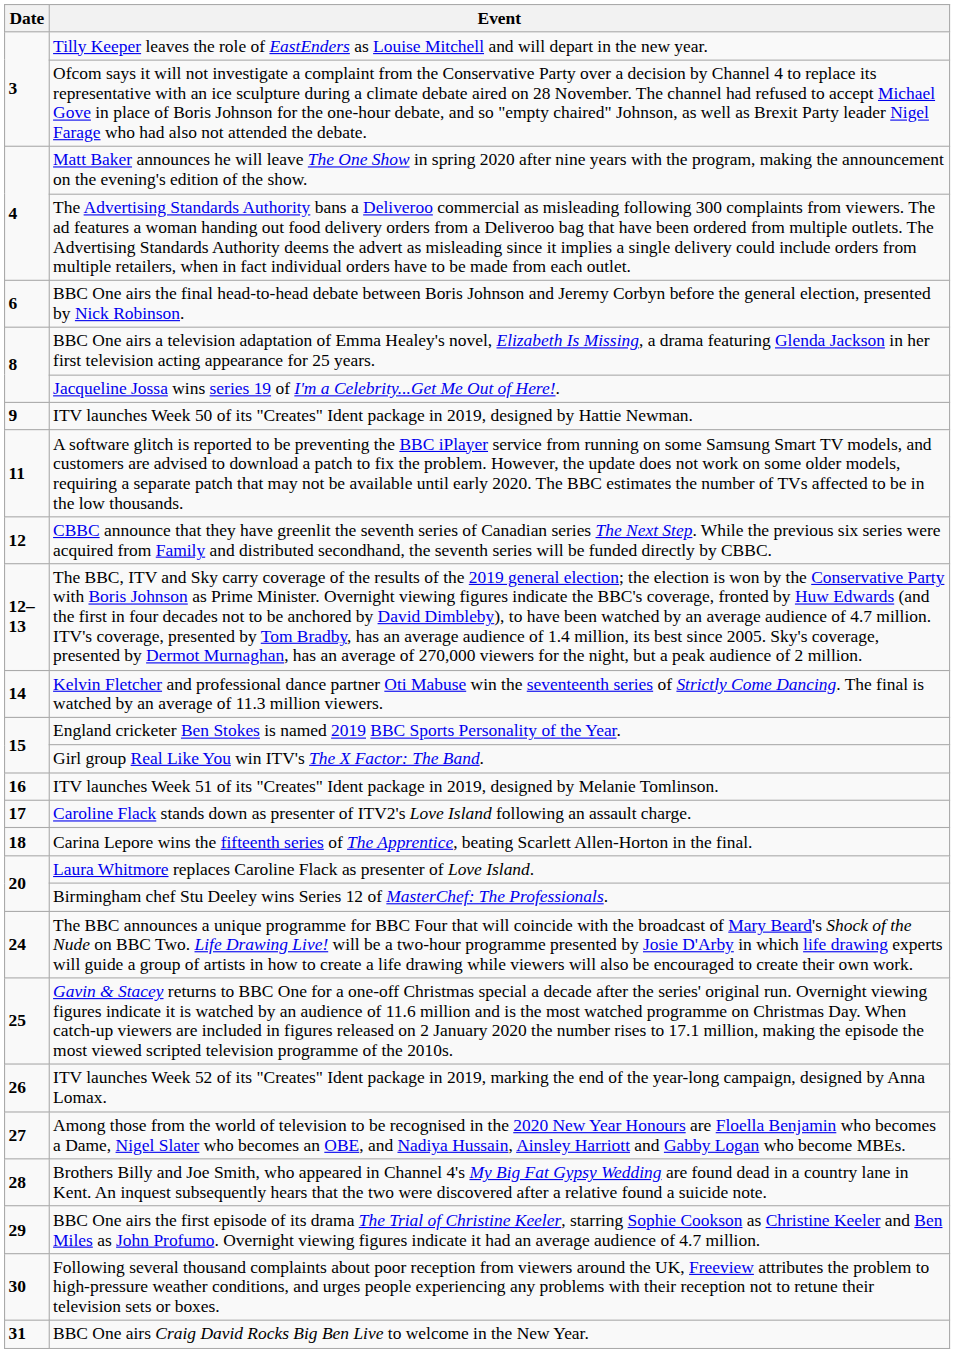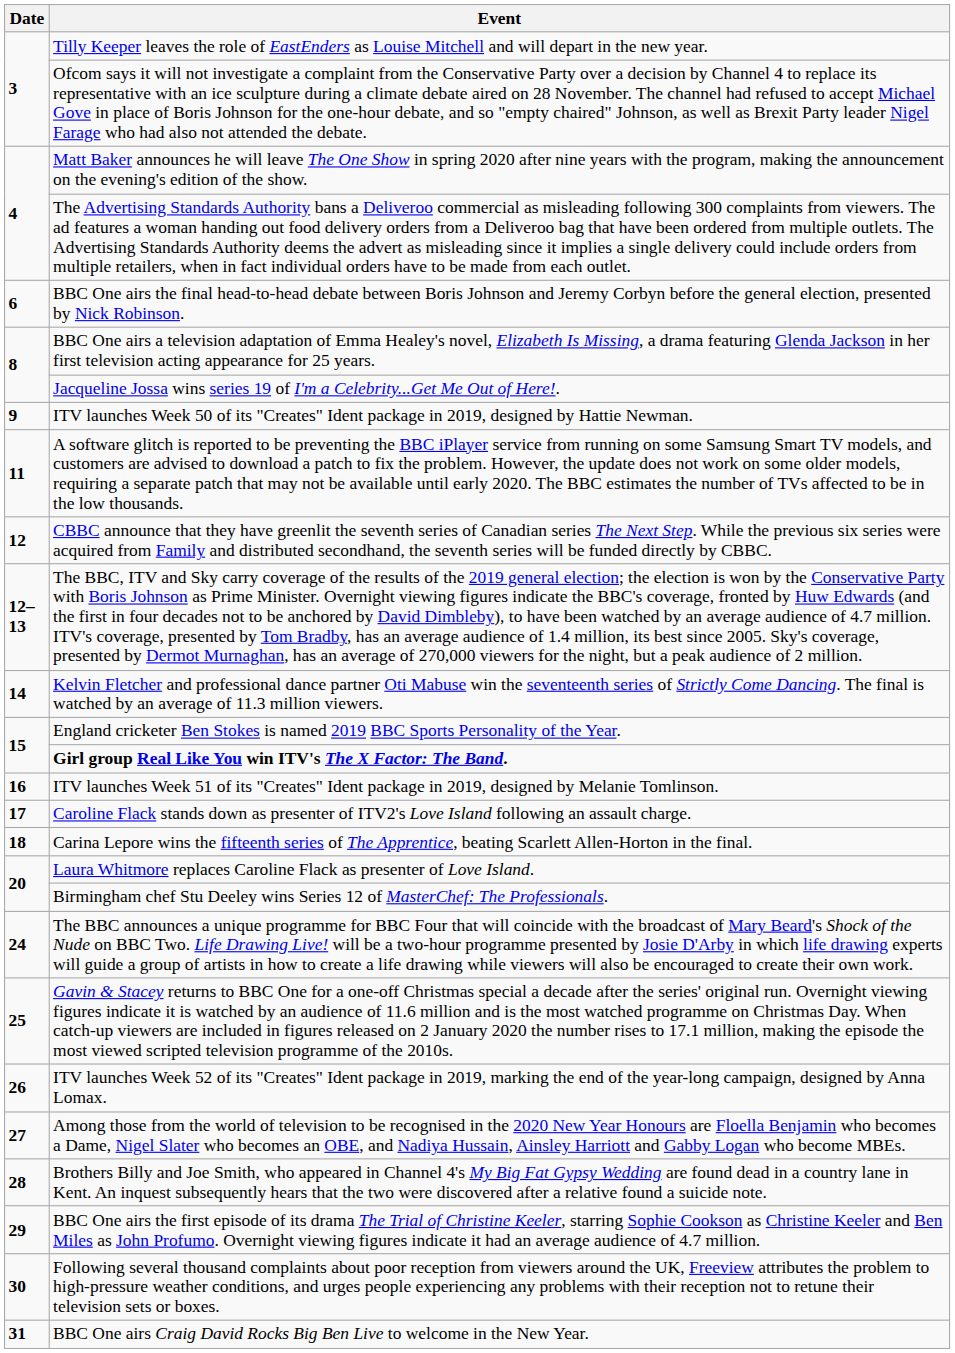(269, 758) normal -> (280, 758) bold
